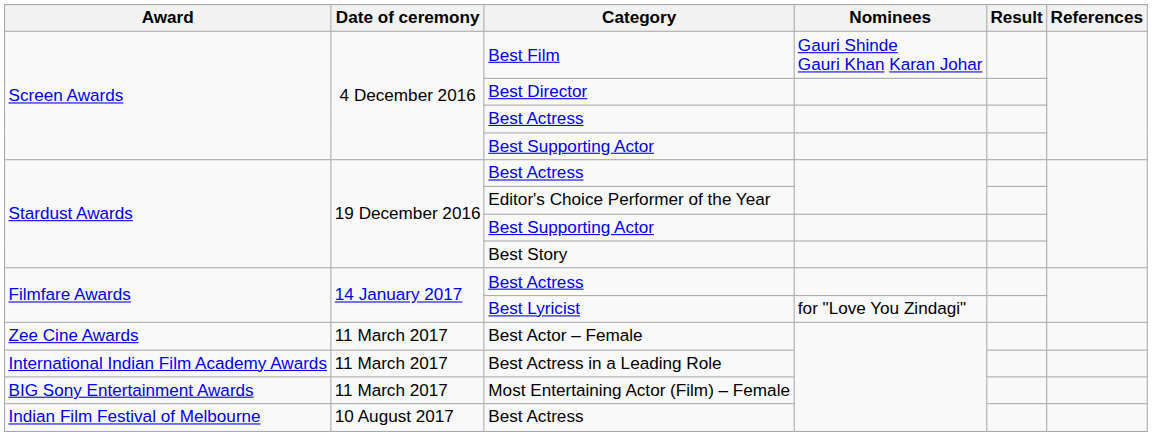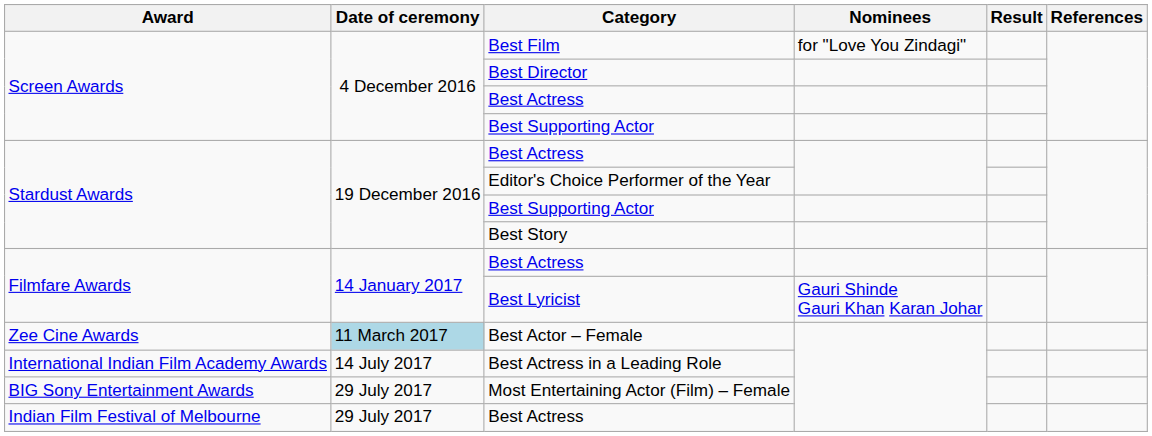(890, 54) Gauri Shinde Gauri Khan Karan Johar -> (882, 45) for "Love You Zindagi"
(882, 308) for "Love You Zindagi" -> (890, 299) Gauri Shinde Gauri Khan Karan Johar
(391, 335) no background -> (391, 335) lightblue background
(391, 363) 11 March 2017 -> (383, 363) 14 July 2017
(391, 390) 11 March 2017 -> (383, 390) 29 July 2017
(394, 417) 10 August 2017 -> (383, 417) 29 July 2017
